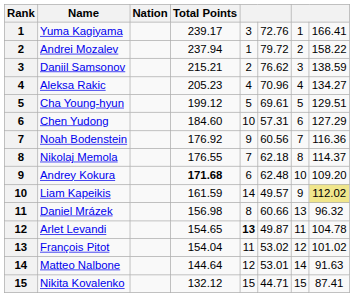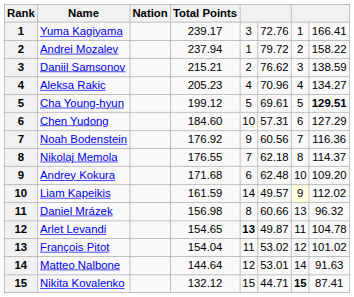(329, 103) normal -> (329, 103) bold
(205, 175) bold -> (205, 175) normal
(300, 193) no background -> (300, 193) lightyellow background
(329, 193) khaki background -> (329, 193) no background
(300, 283) normal -> (300, 283) bold
